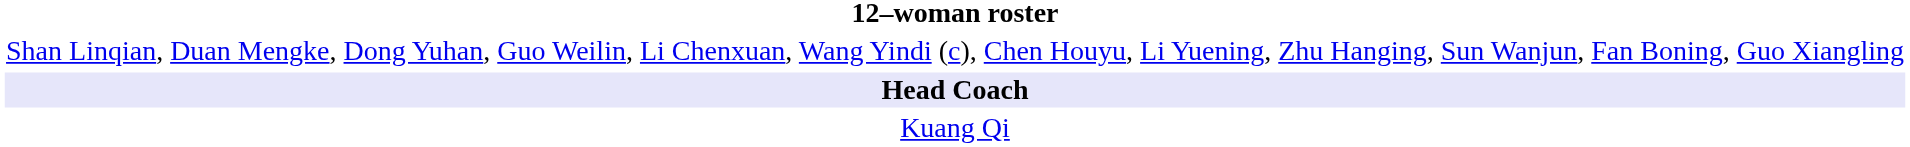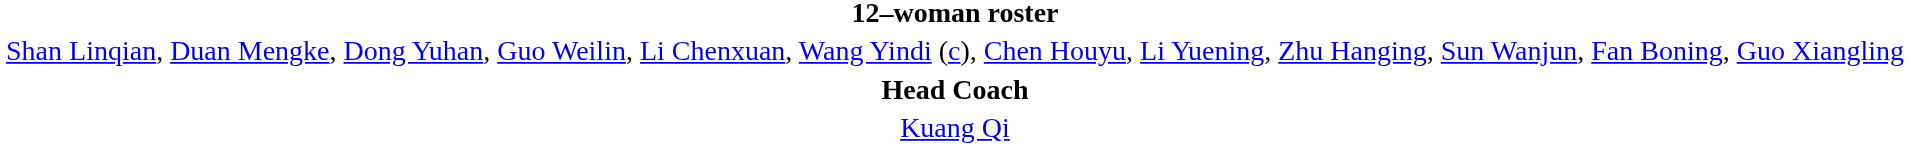(955, 89) lavender background -> (955, 89) no background
